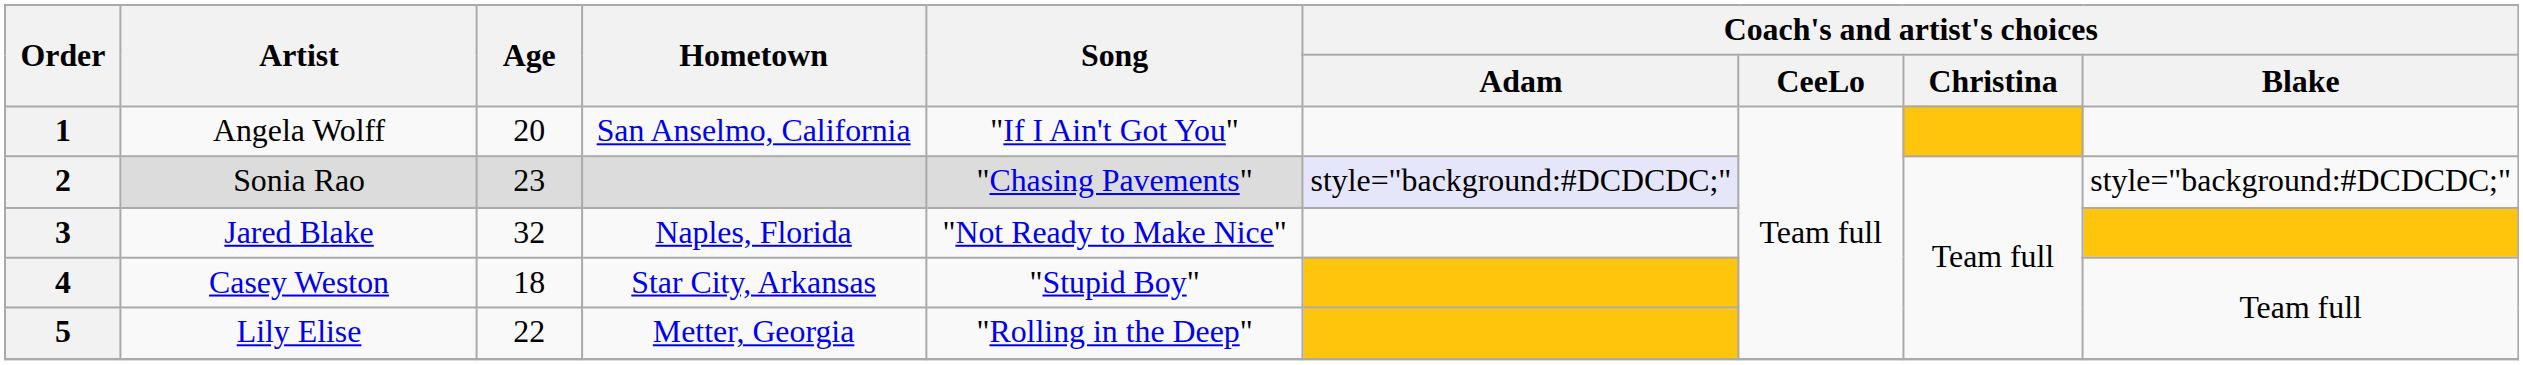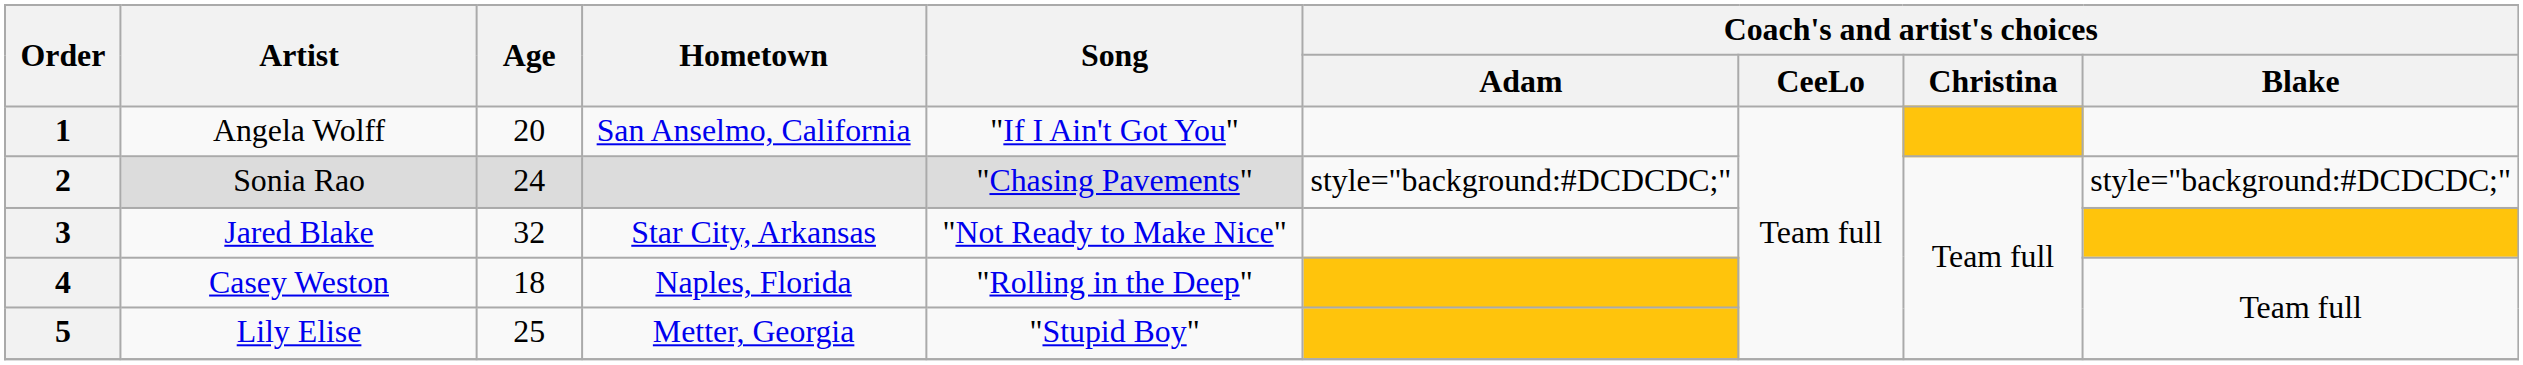(529, 181) 23 -> (529, 181) 24
(1521, 181) lavender background -> (1521, 181) no background
(754, 231) Naples, Florida -> (754, 231) Star City, Arkansas
(754, 282) Star City, Arkansas -> (754, 282) Naples, Florida
(1115, 282) "Stupid Boy" -> (1115, 282) "Rolling in the Deep"
(529, 332) 22 -> (529, 332) 25
(1115, 332) "Rolling in the Deep" -> (1115, 332) "Stupid Boy"
